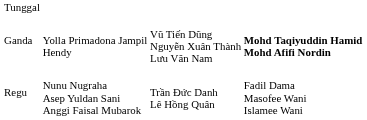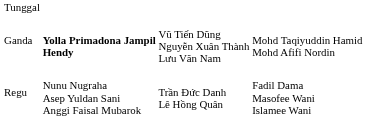(95, 46) normal -> (99, 46) bold
(303, 46) bold -> (307, 46) normal
